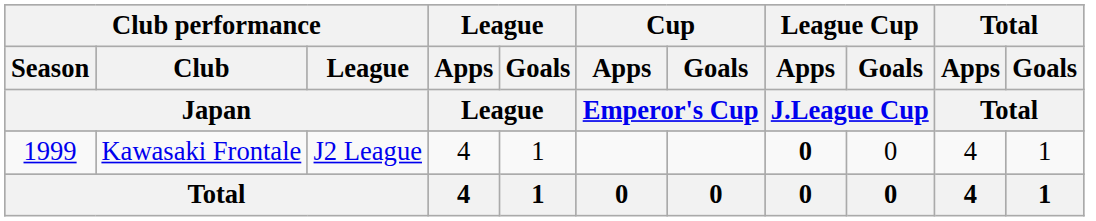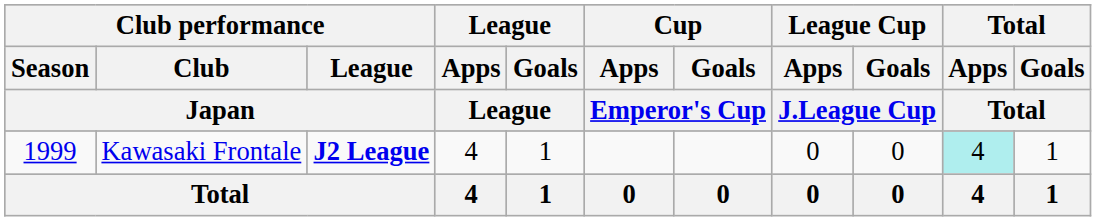(368, 151) normal -> (371, 151) bold
(805, 151) bold -> (813, 151) normal
(970, 151) no background -> (978, 151) paleturquoise background
